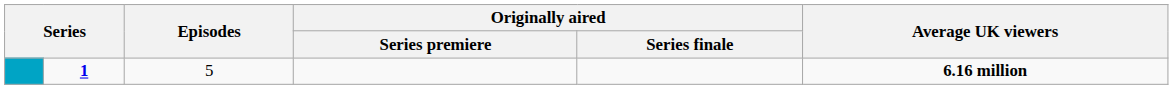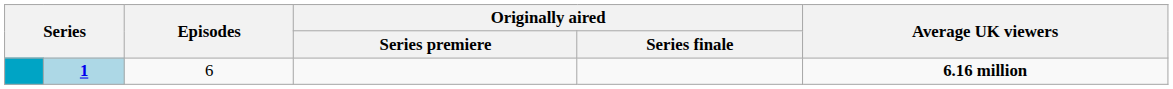(84, 71) no background -> (84, 71) lightblue background
(209, 71) 5 -> (209, 71) 6
